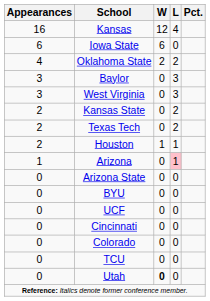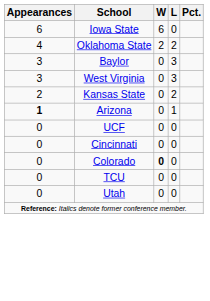- row: (114, 29)
- row: (114, 128)
- row: (114, 144)
(39, 161) normal -> (39, 111) bold
(176, 161) pink background -> (174, 111) no background
- row: (114, 177)
- row: (114, 194)
(162, 243) normal -> (161, 161) bold
(162, 276) bold -> (161, 194) normal
